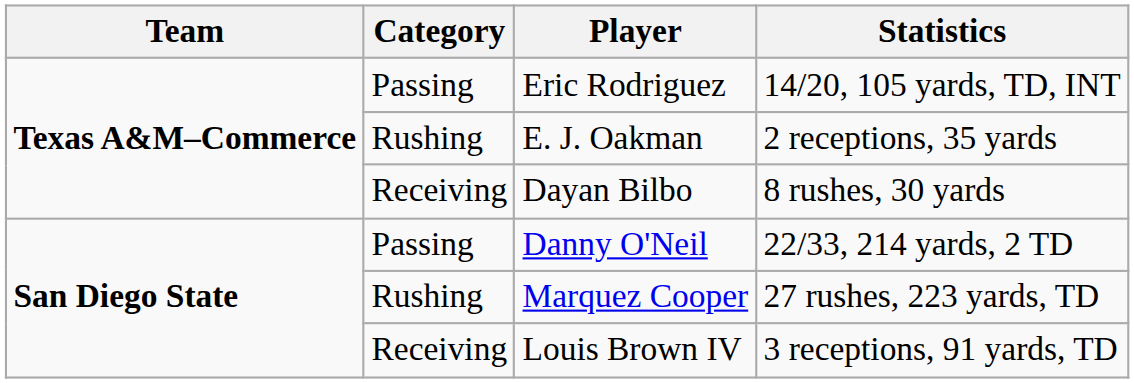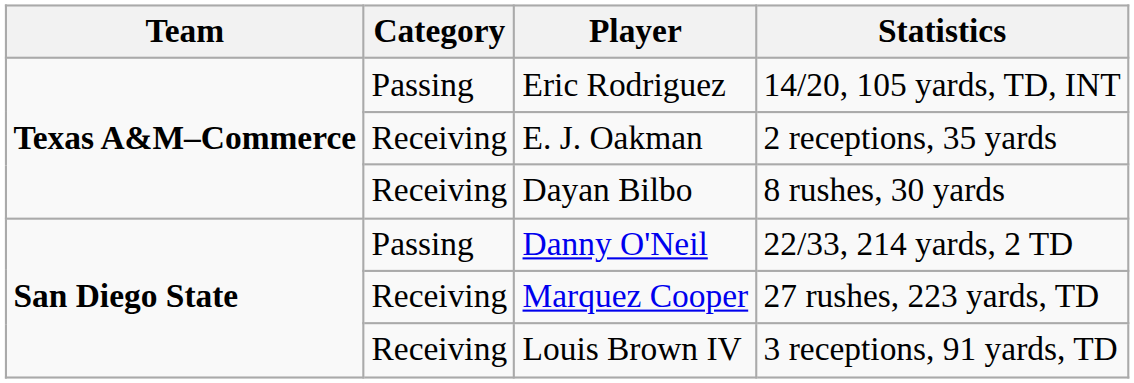(427, 137) Rushing -> (439, 137) Receiving
(427, 296) Rushing -> (439, 296) Receiving
